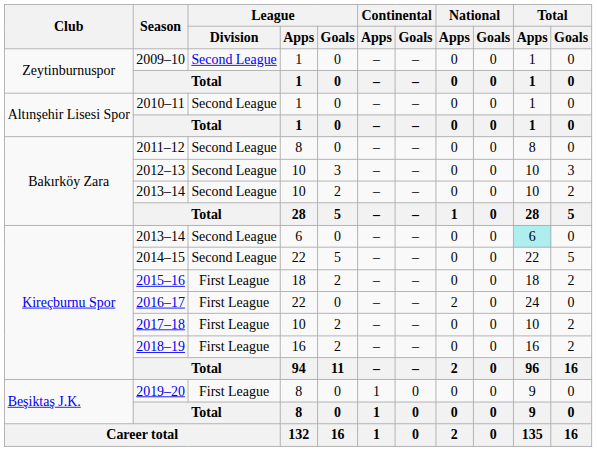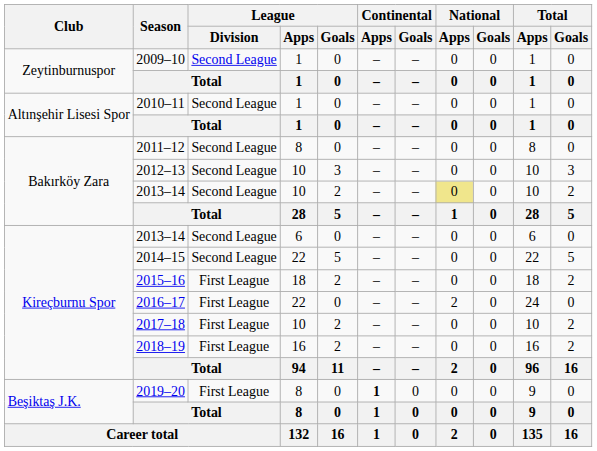(454, 192) no background -> (454, 192) khaki background
(532, 236) paleturquoise background -> (532, 236) no background
(377, 390) normal -> (377, 390) bold
